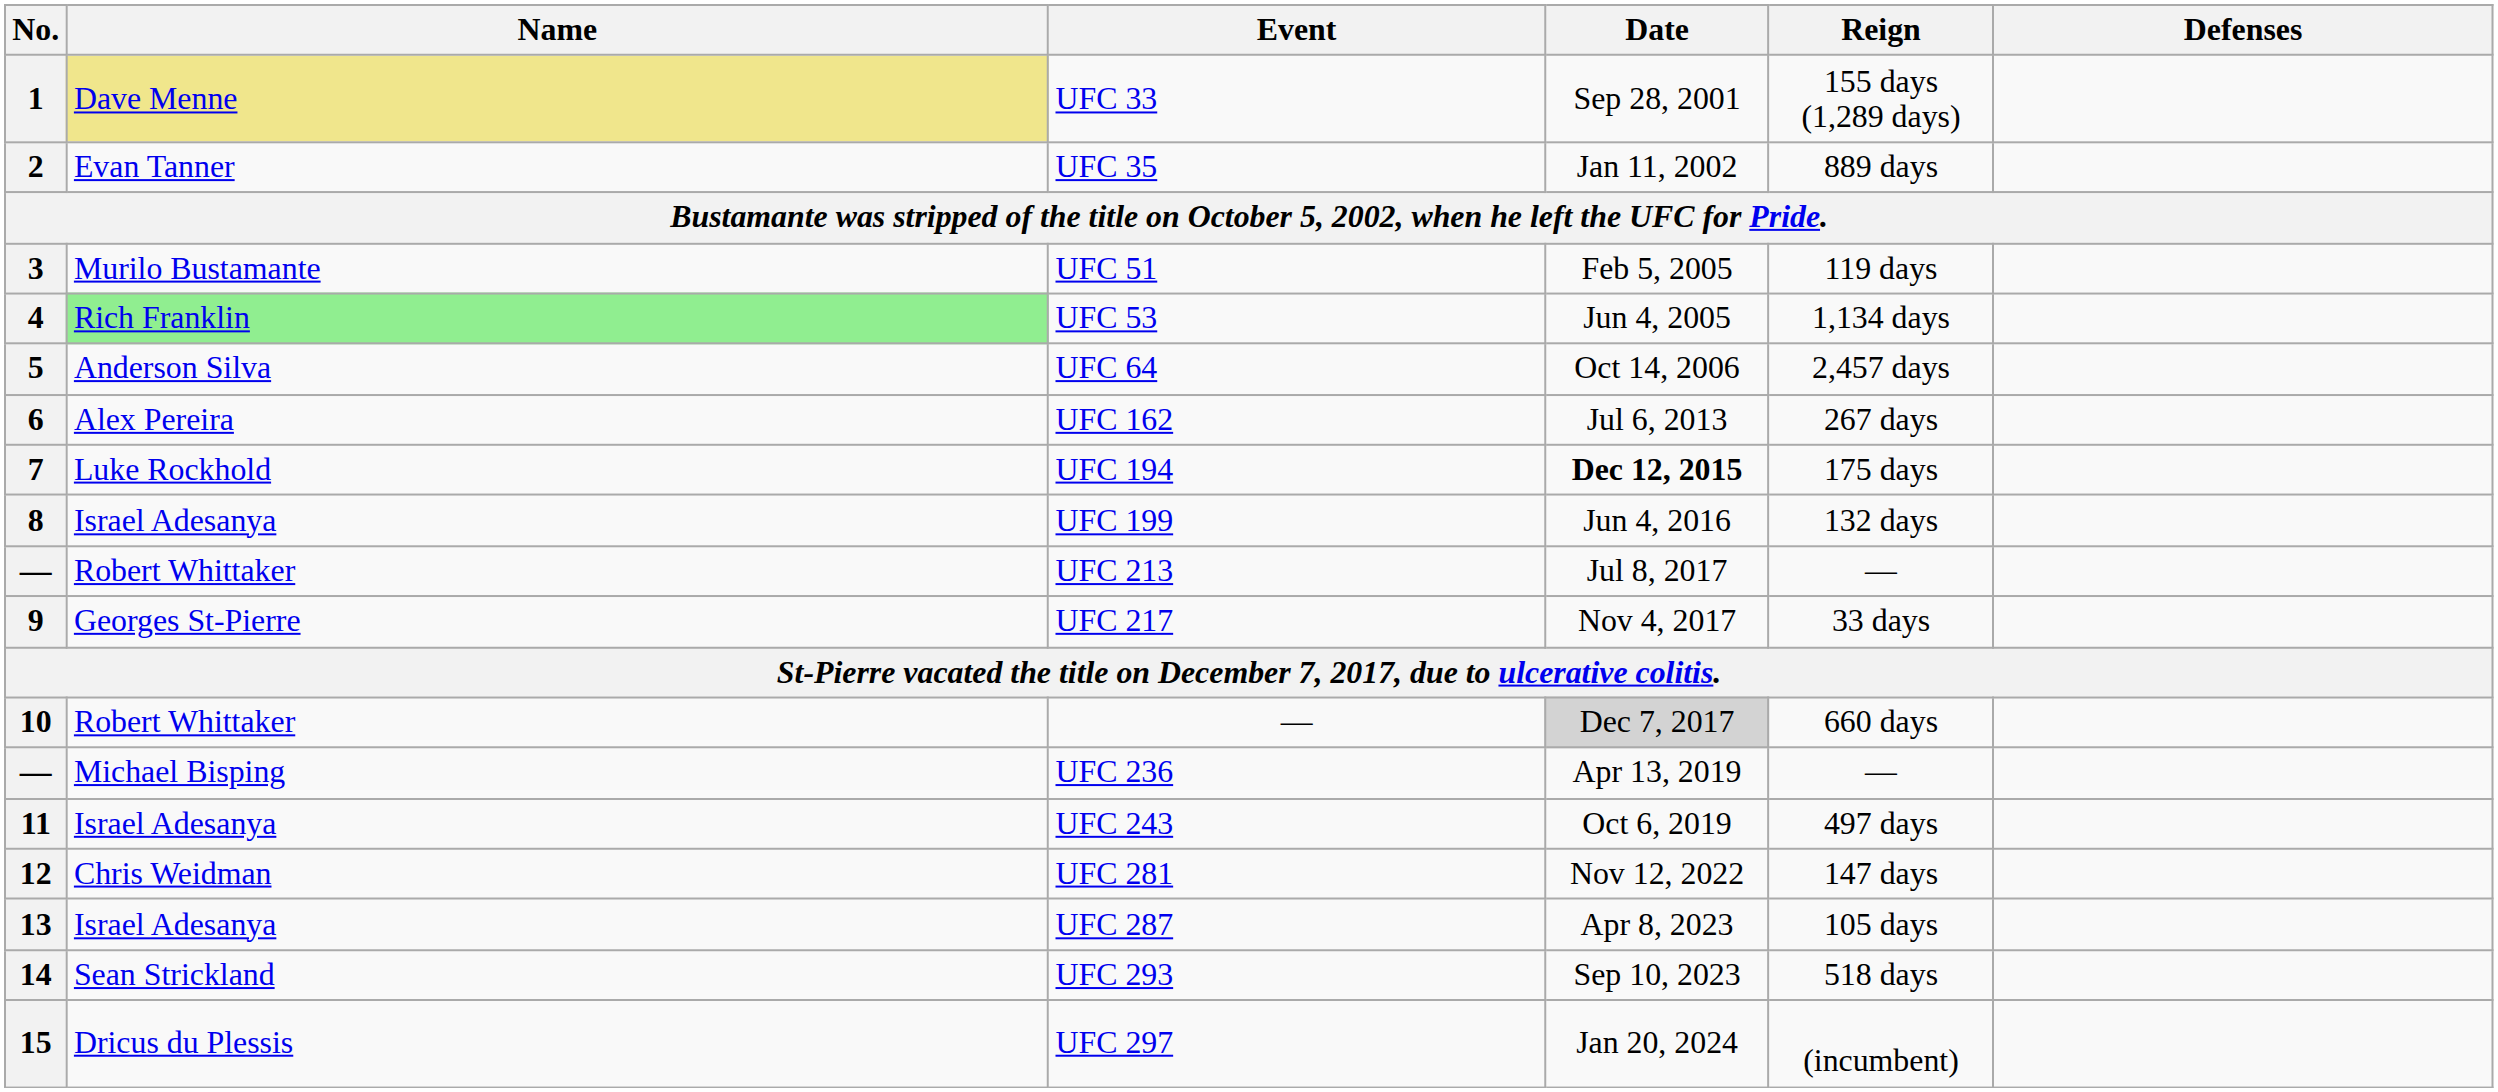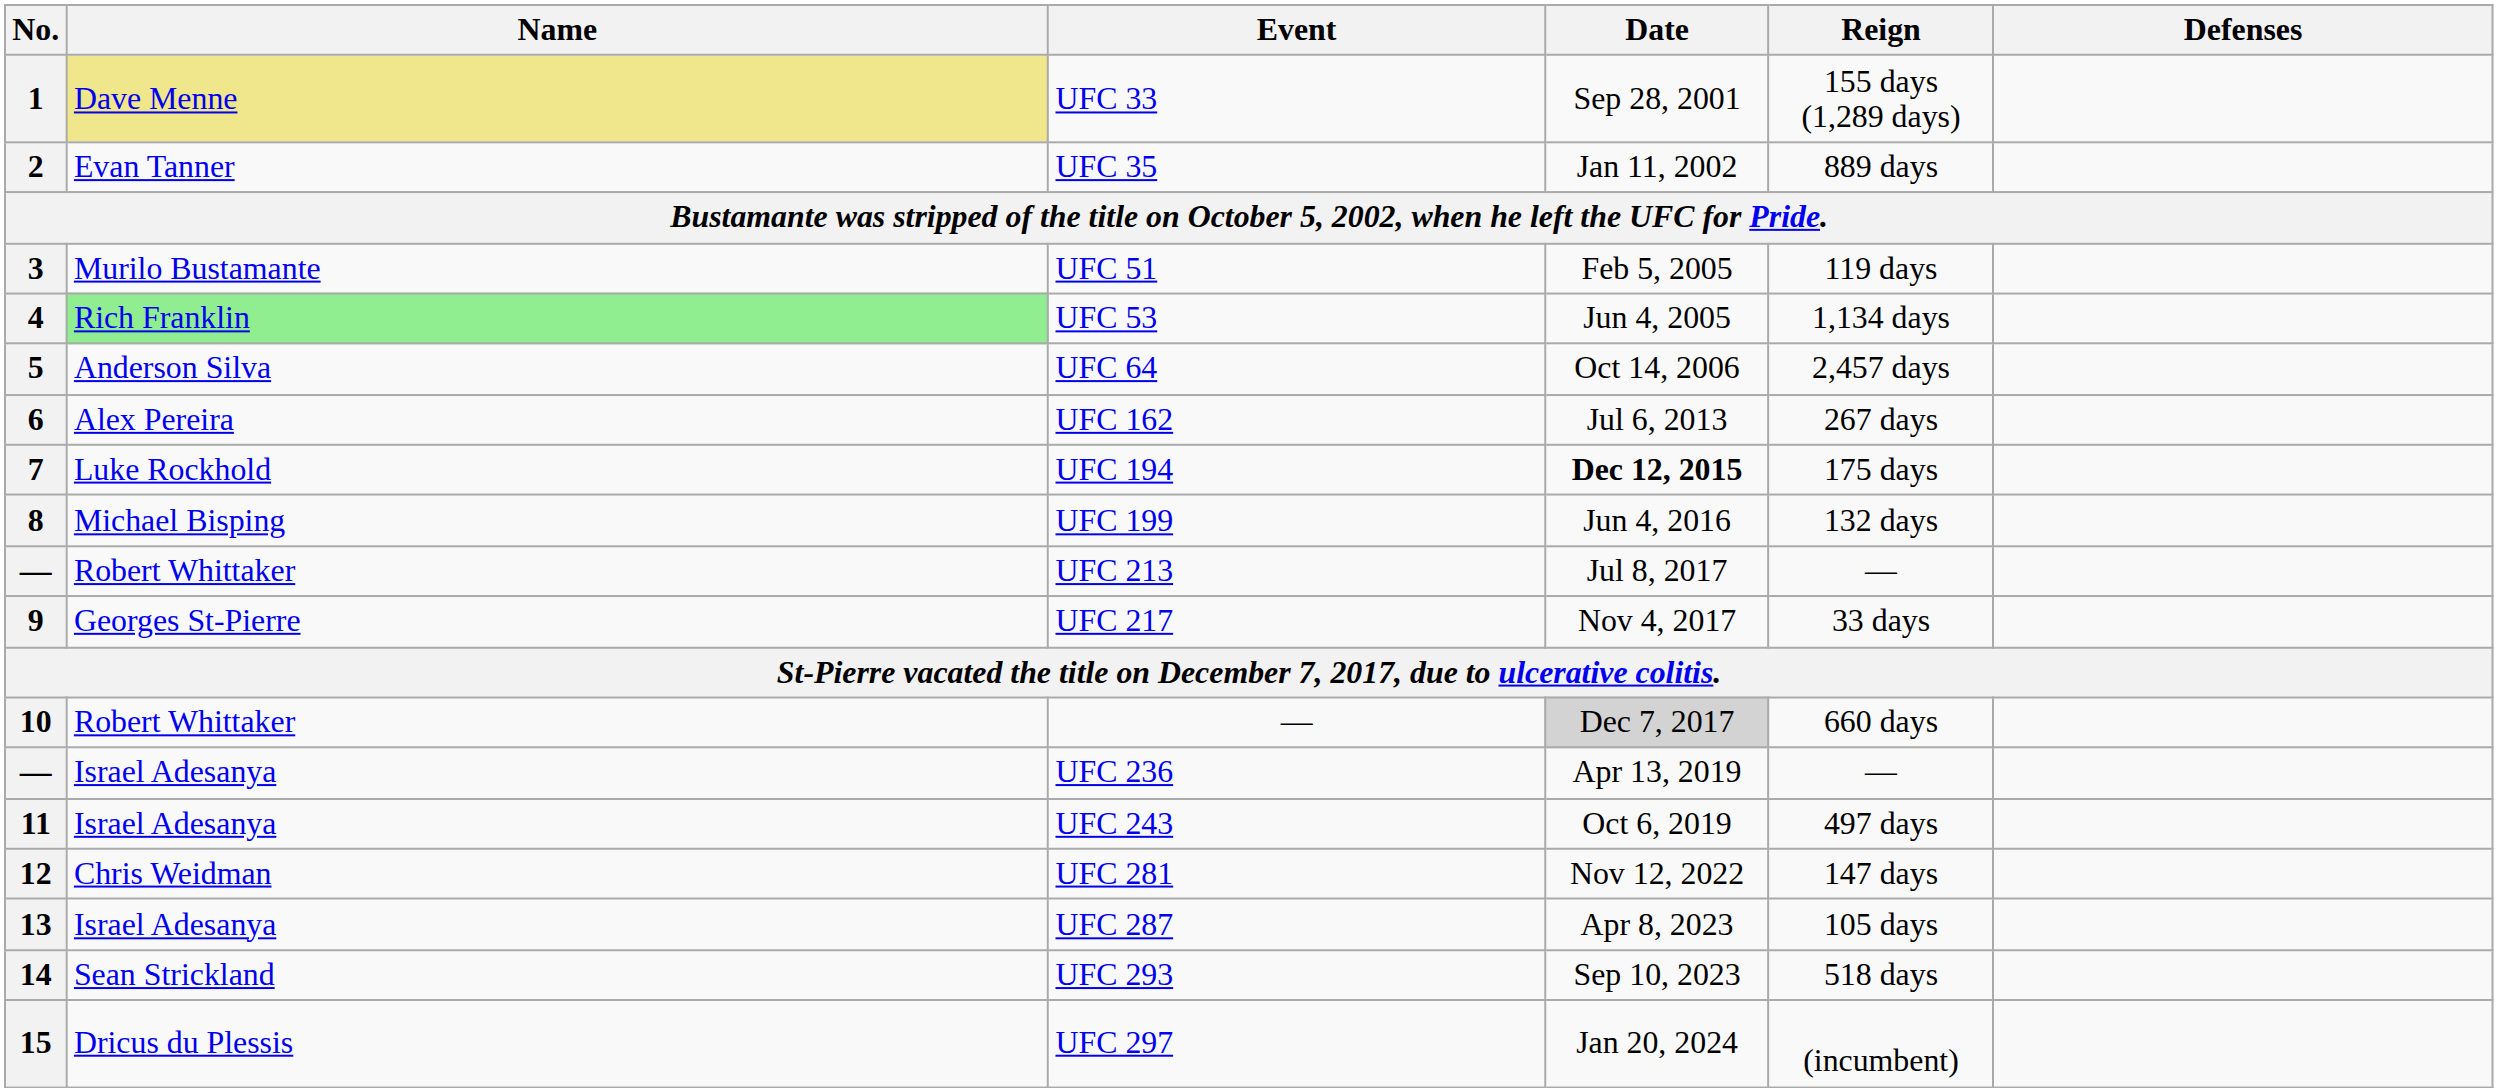(175, 520) Israel Adesanya -> (180, 520) Michael Bisping
(180, 772) Michael Bisping -> (175, 772) Israel Adesanya
